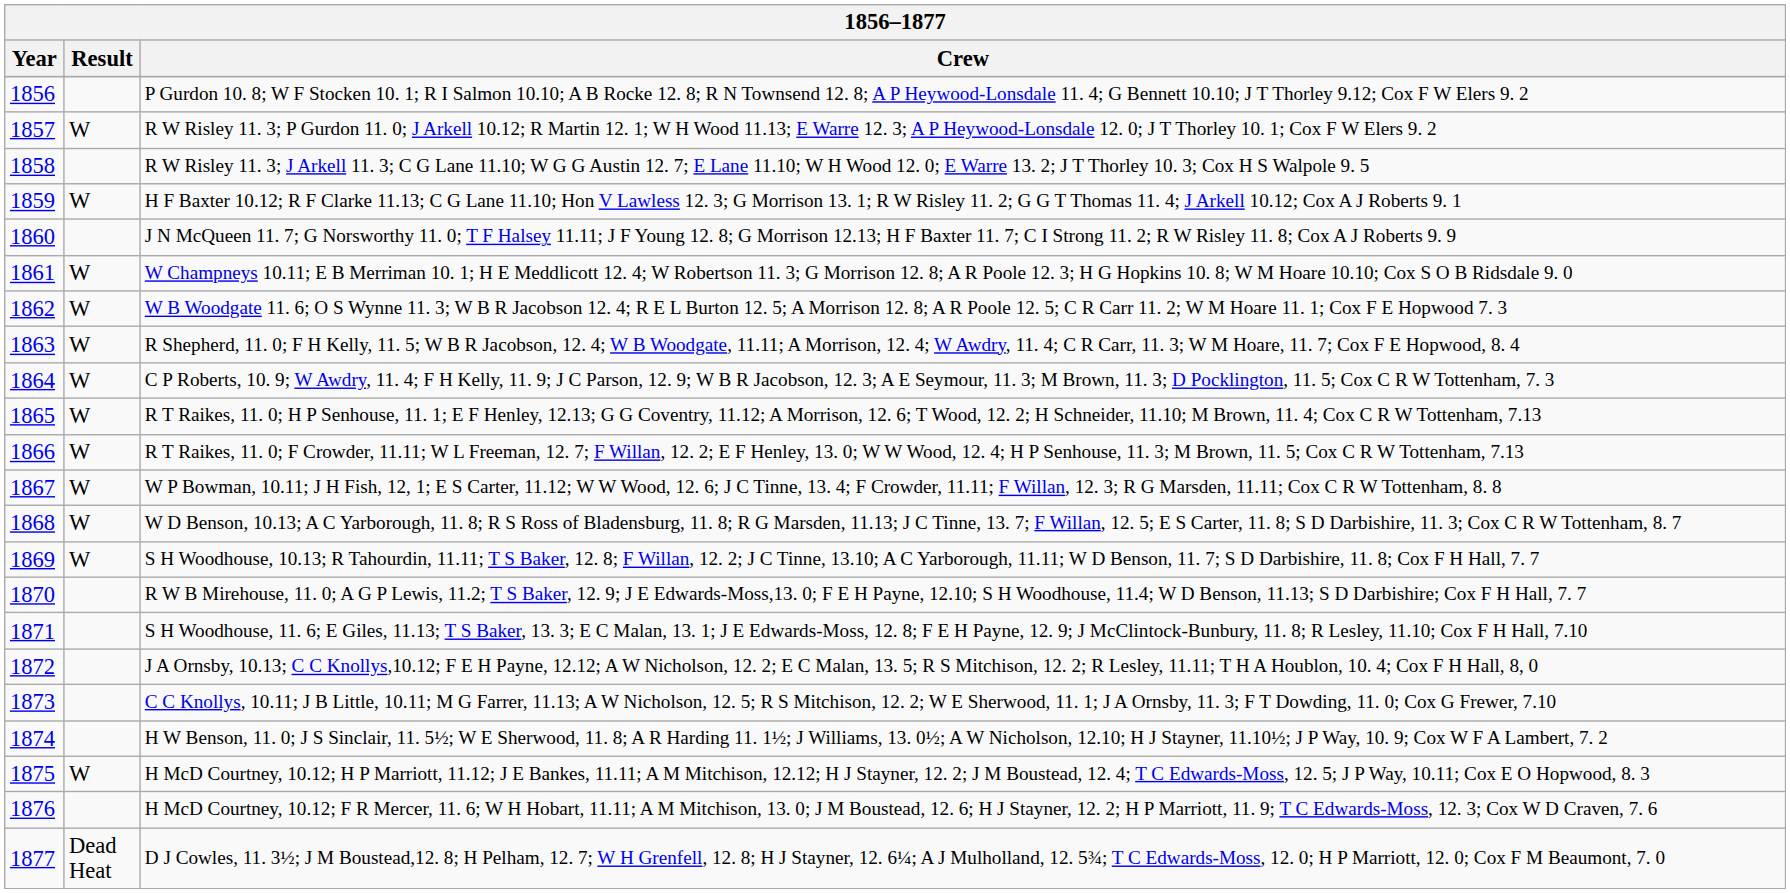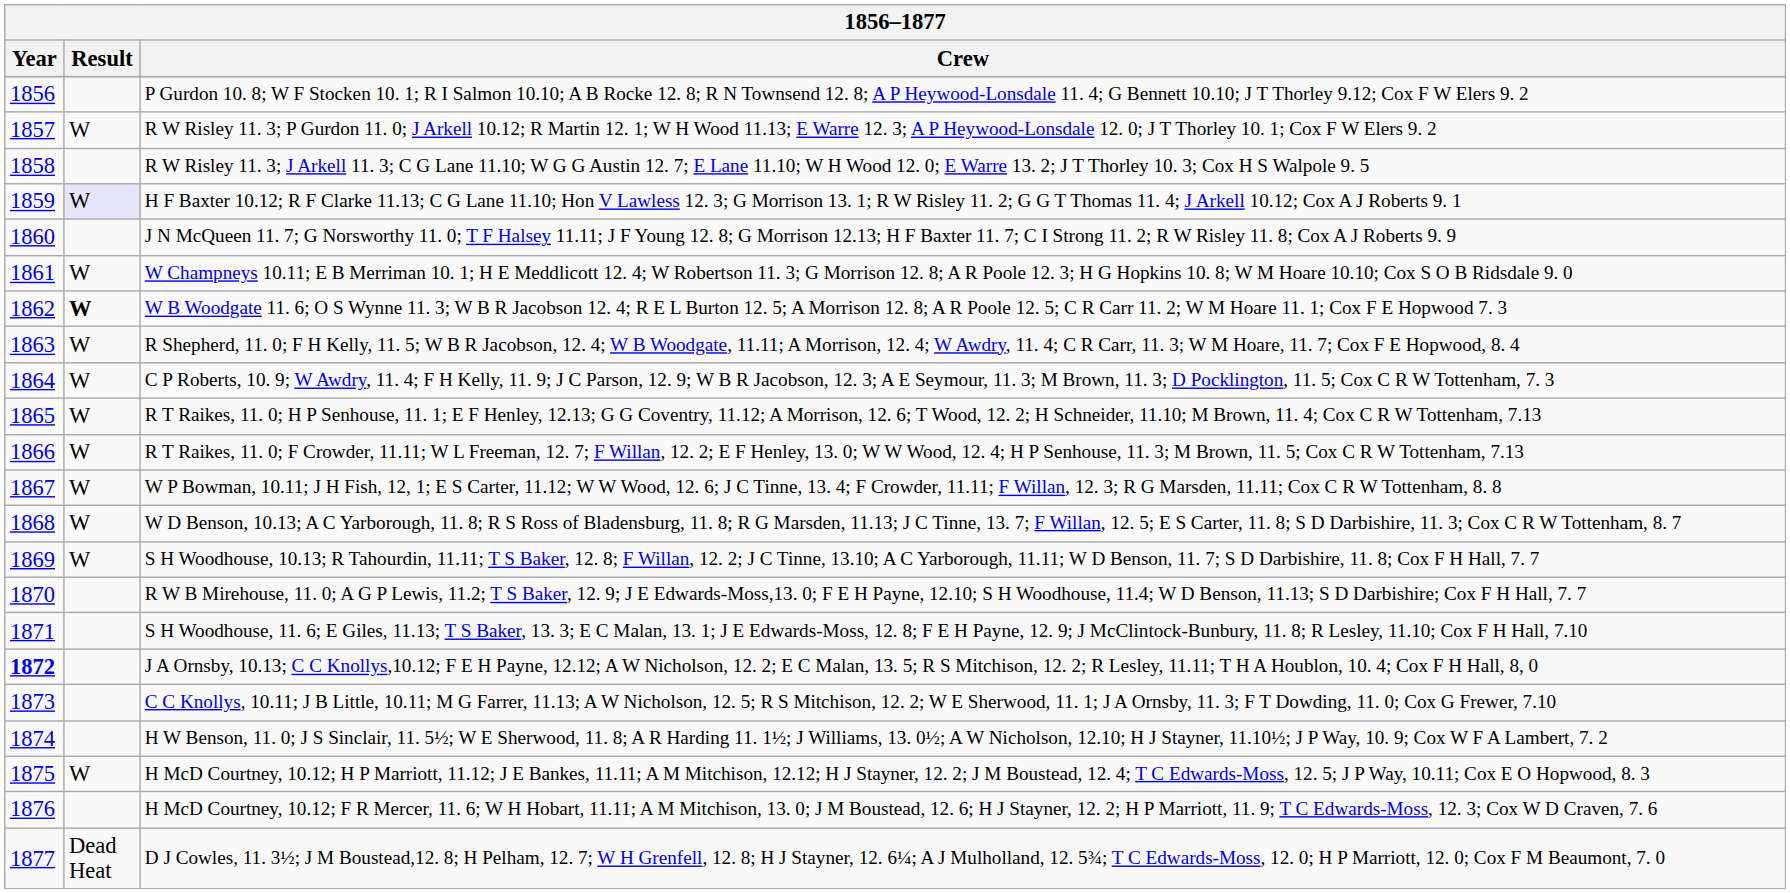(80, 201) no background -> (80, 201) lavender background
(80, 308) normal -> (80, 308) bold
(32, 666) normal -> (32, 666) bold
